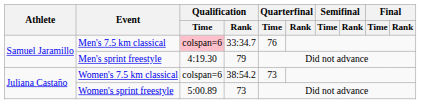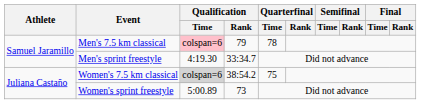(241, 43) 33:34.7 -> (241, 43) 79
(272, 43) 76 -> (272, 43) 78
(241, 59) 79 -> (241, 59) 33:34.7
(202, 75) no background -> (202, 75) lightgrey background
(272, 75) 73 -> (272, 75) 75
